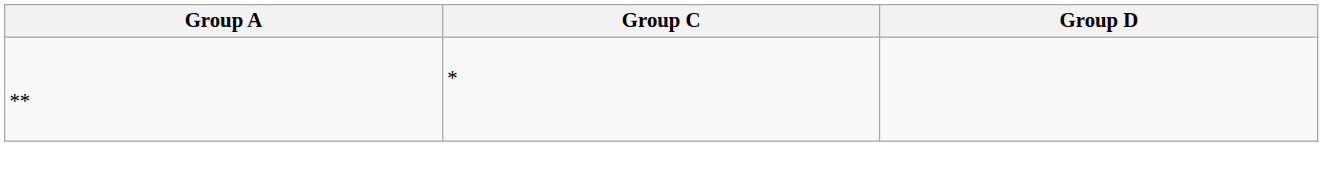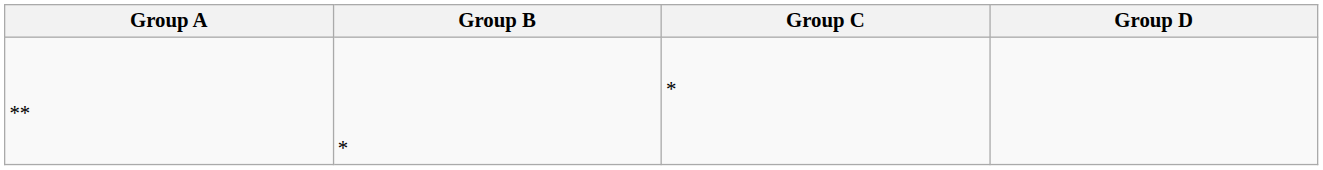+ column: (497, 20)
